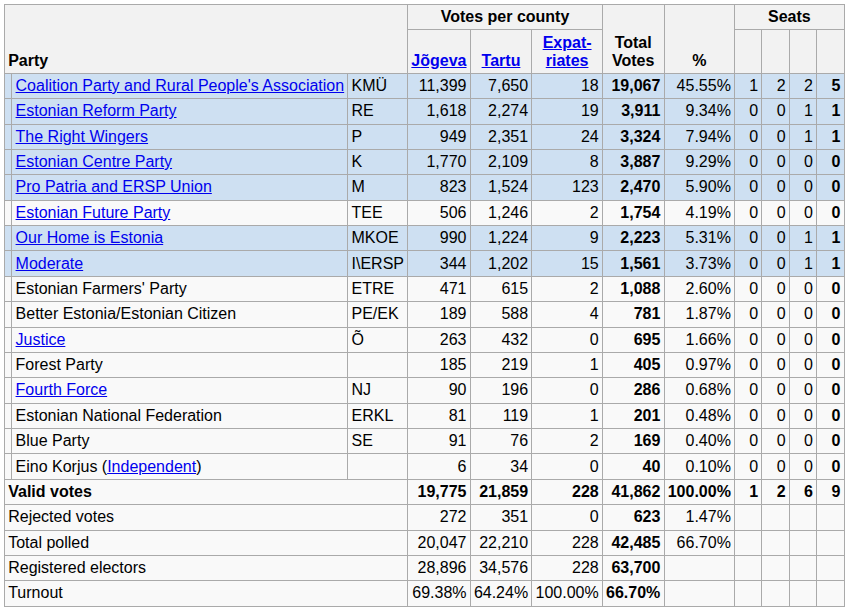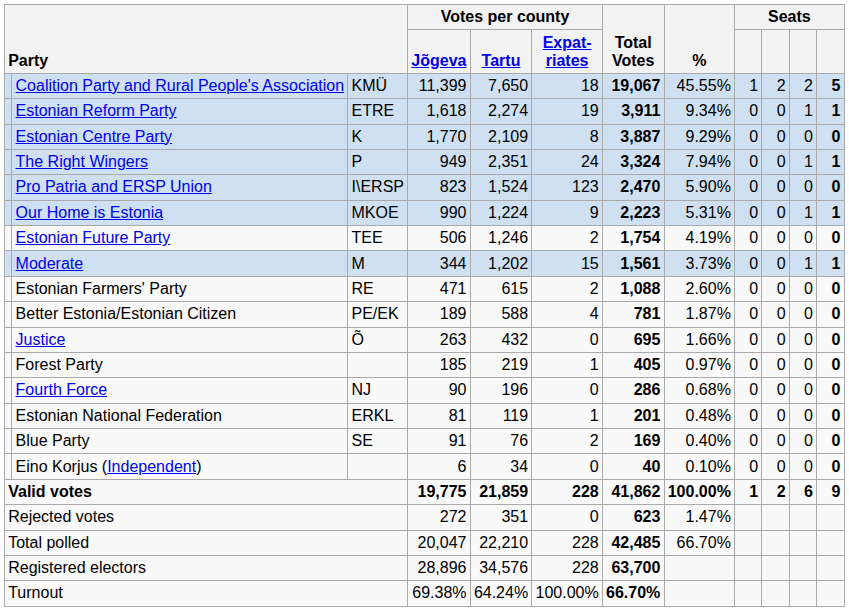(363, 111) RE -> (373, 111) ETRE
rows swapped: (94, 162) <-> (82, 136)
(358, 187) M -> (378, 187) I\ERSP
rows swapped: (89, 238) <-> (93, 212)
(378, 263) I\ERSP -> (358, 263) M
(373, 288) ETRE -> (363, 288) RE
